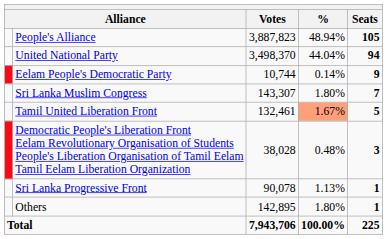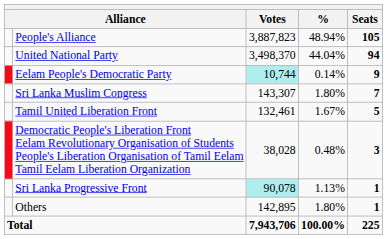(280, 74) no background -> (280, 74) paleturquoise background
(330, 111) lightsalmon background -> (330, 111) no background
(280, 188) no background -> (280, 188) paleturquoise background
